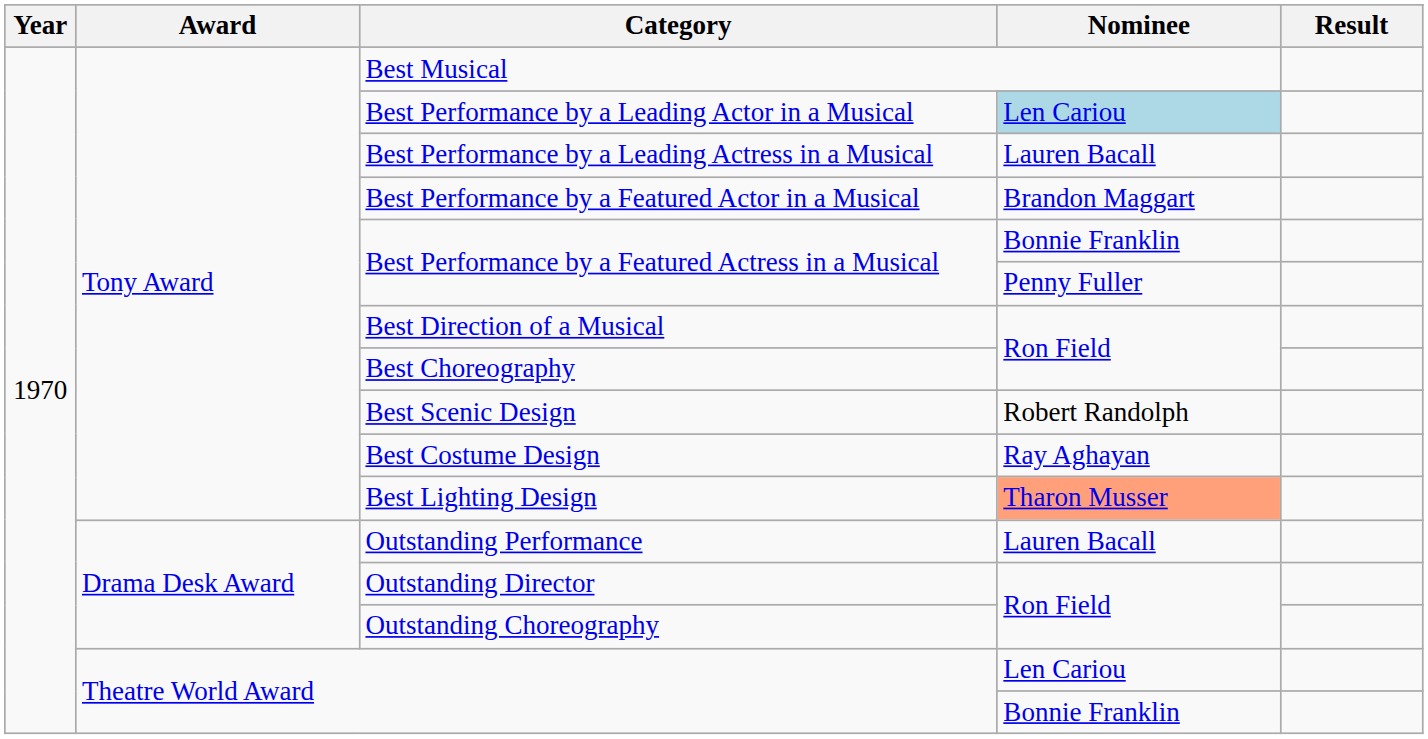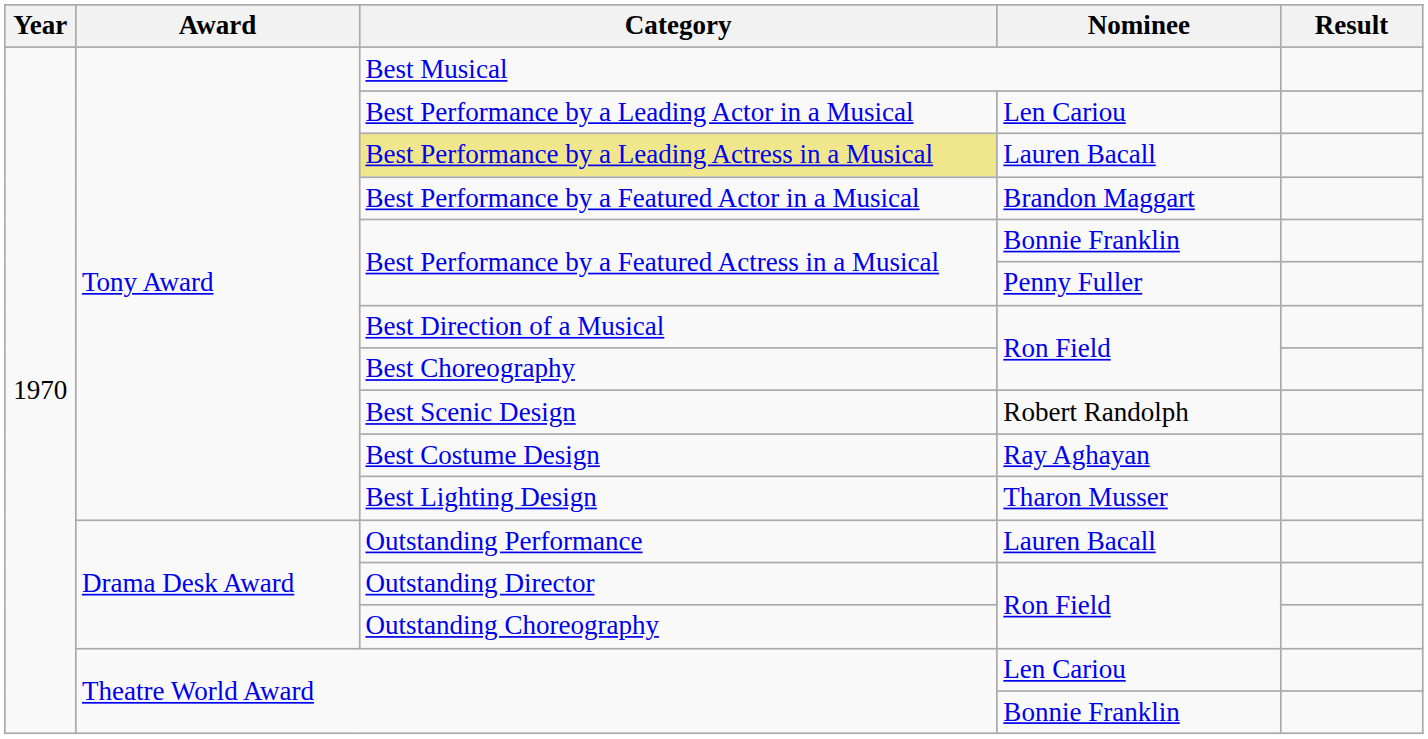(1065, 111) lightblue background -> (1065, 111) no background
(649, 154) no background -> (649, 154) khaki background
(1086, 497) lightsalmon background -> (1086, 497) no background
